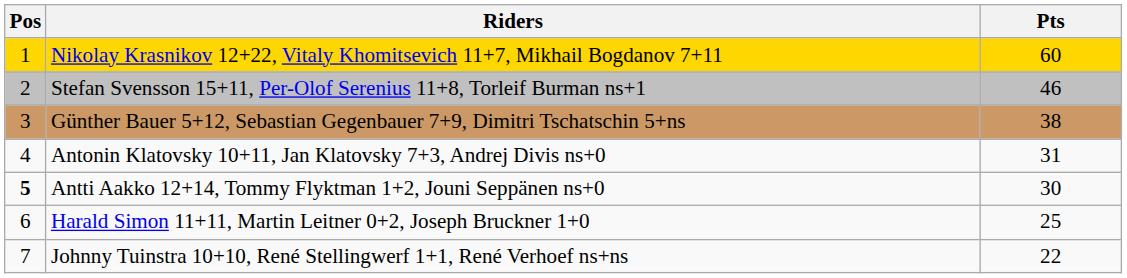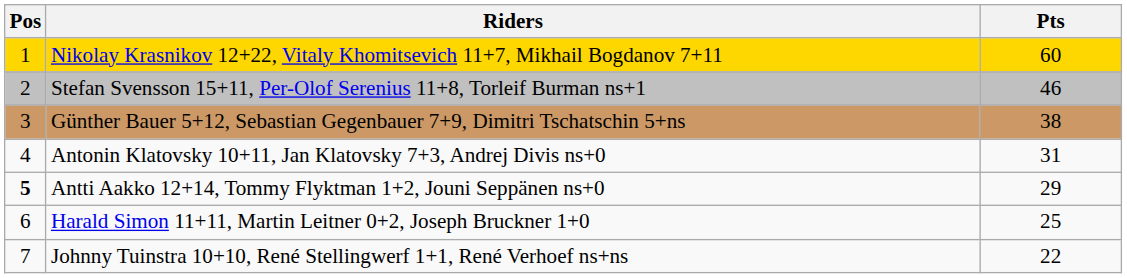(1051, 188) 30 -> (1051, 188) 29
